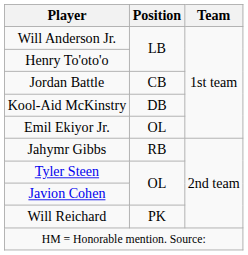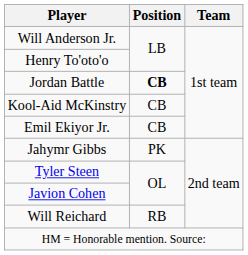(157, 82) normal -> (157, 82) bold
(157, 104) DB -> (157, 104) CB
(157, 127) OL -> (157, 127) CB
(157, 149) RB -> (157, 149) PK
(157, 216) PK -> (157, 216) RB
